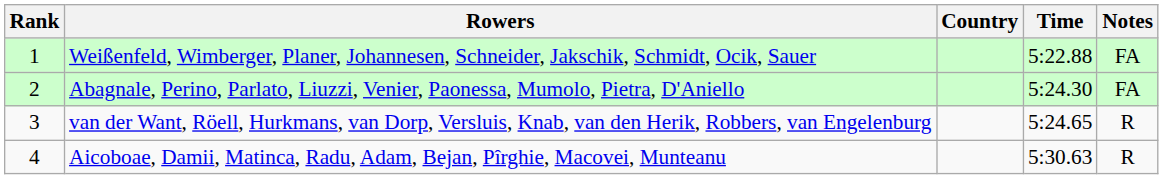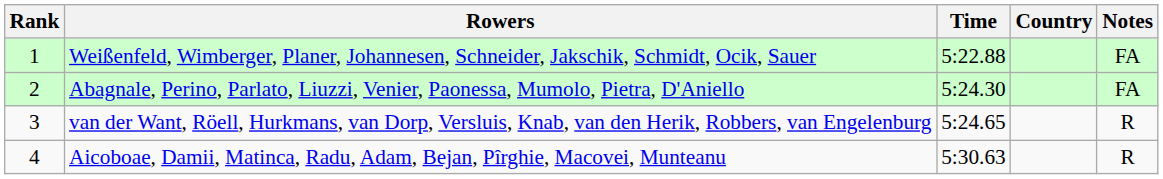columns swapped: (980, 21) <-> (1060, 21)
